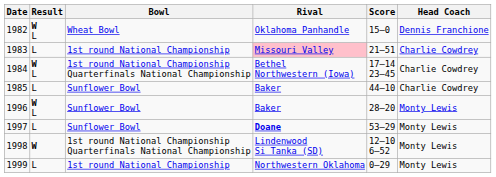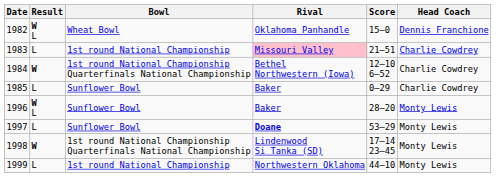(34, 69) W L -> (34, 69) W
(382, 69) 17–14 23–45 -> (382, 69) 12–10 6–52
(382, 88) 44–10 -> (380, 88) 0–29
(382, 146) 12–10 6–52 -> (382, 146) 17–14 23–45
(380, 165) 0–29 -> (382, 165) 44–10
